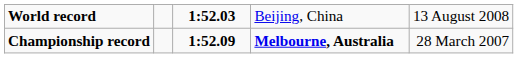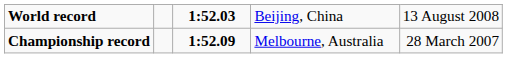(324, 40) bold -> (319, 40) normal
